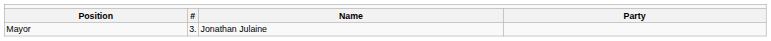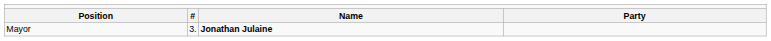(234, 30) normal -> (236, 30) bold
